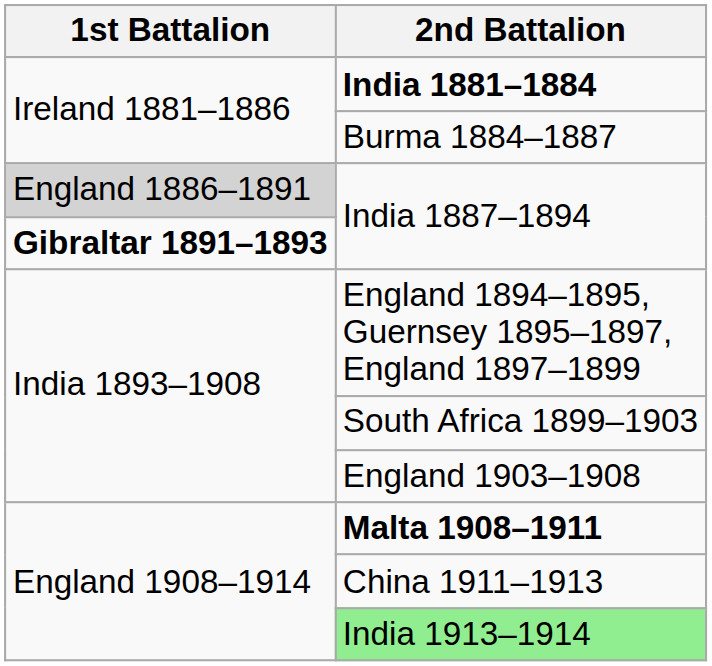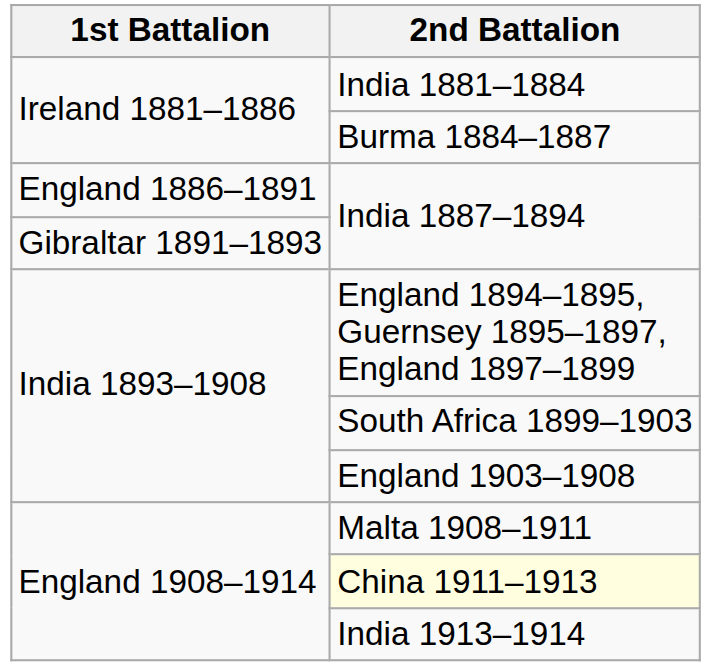(470, 83) bold -> (461, 83) normal
(162, 189) lightgrey background -> (167, 189) no background
(170, 242) bold -> (170, 242) normal
(472, 528) bold -> (465, 528) normal
(473, 580) no background -> (467, 580) lightyellow background
(467, 633) lightgreen background -> (461, 633) no background
